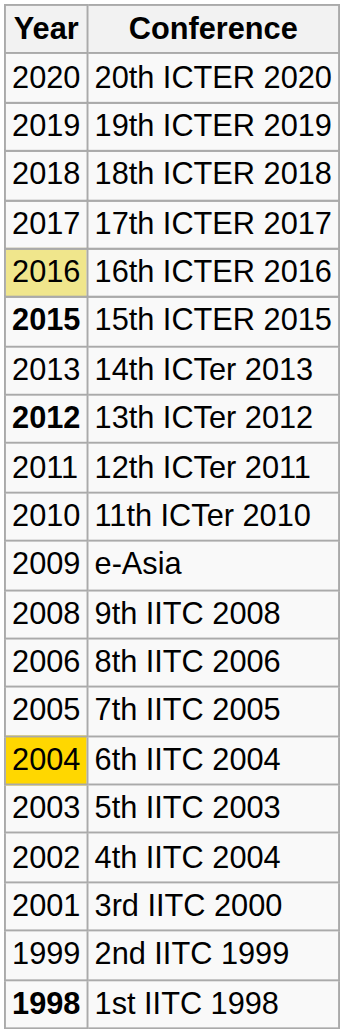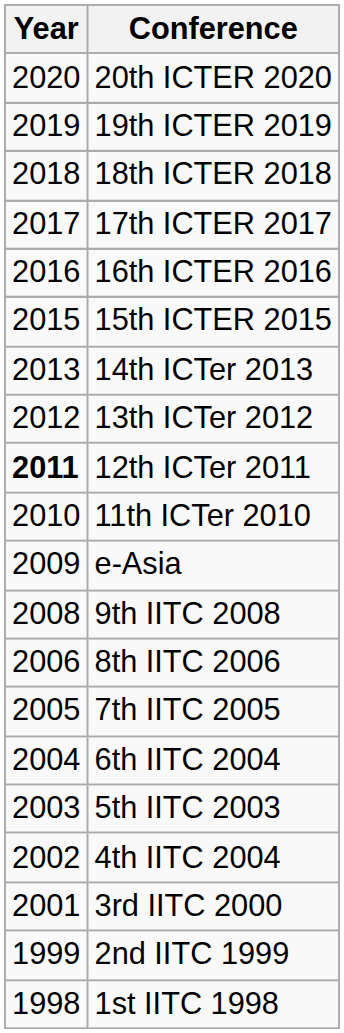(46, 272) khaki background -> (46, 272) no background
(46, 321) bold -> (46, 321) normal
(46, 418) bold -> (46, 418) normal
(45, 467) normal -> (45, 467) bold
(46, 759) gold background -> (46, 759) no background
(46, 1003) bold -> (46, 1003) normal
